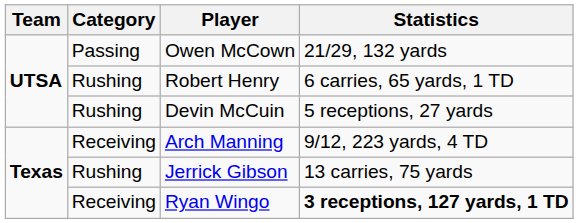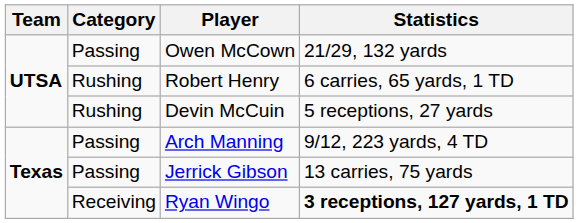(114, 141) Receiving -> (106, 141) Passing
(107, 172) Rushing -> (106, 172) Passing
